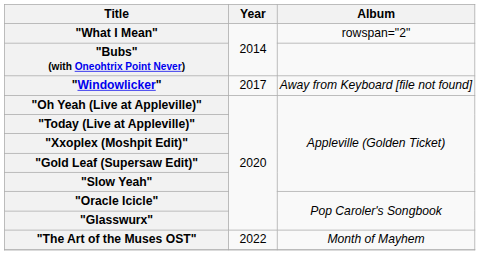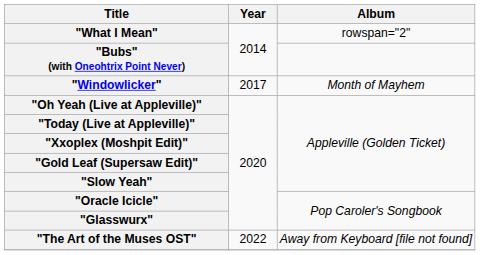(376, 85) Away from Keyboard [file not found] -> (376, 85) Month of Mayhem
(376, 239) Month of Mayhem -> (376, 239) Away from Keyboard [file not found]
